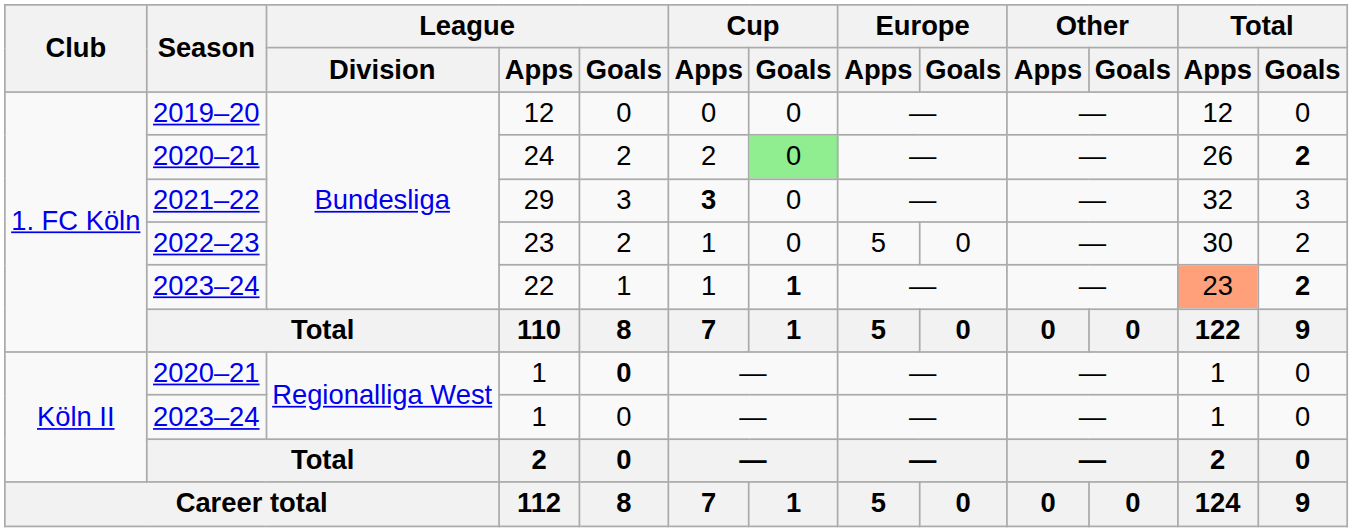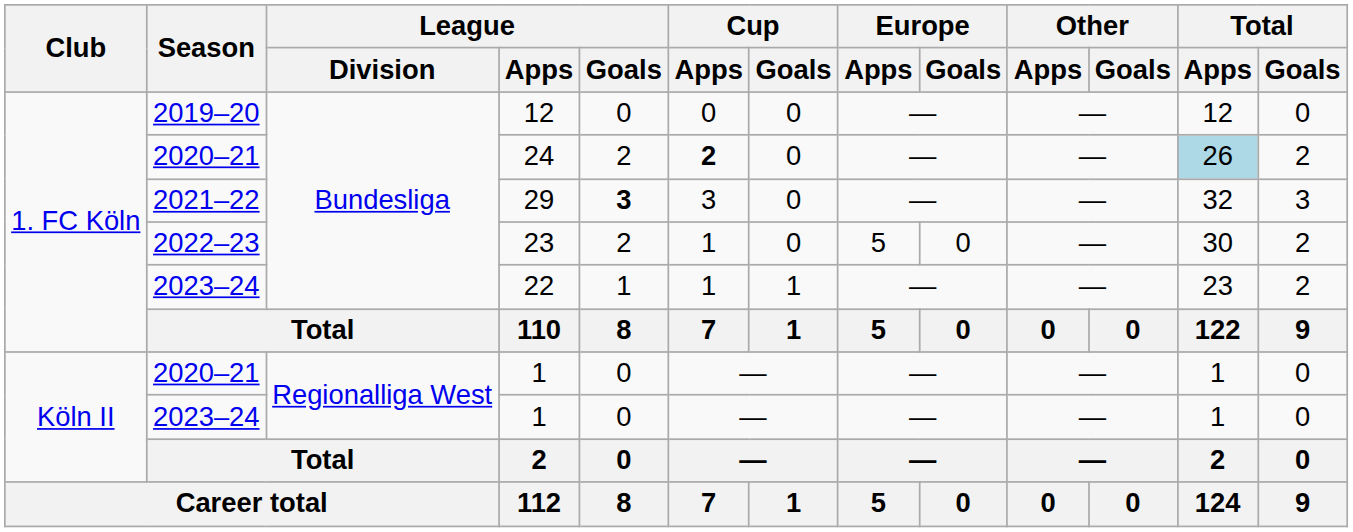(709, 156) normal -> (709, 156) bold
(794, 156) lightgreen background -> (794, 156) no background
(1218, 156) no background -> (1218, 156) lightblue background
(1303, 156) bold -> (1303, 156) normal
(624, 199) normal -> (624, 199) bold
(709, 199) bold -> (709, 199) normal
(794, 286) bold -> (794, 286) normal
(1218, 286) lightsalmon background -> (1218, 286) no background
(1303, 286) bold -> (1303, 286) normal
(624, 373) bold -> (624, 373) normal
